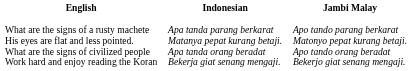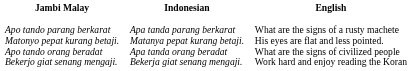columns swapped: (350, 8) <-> (81, 8)
